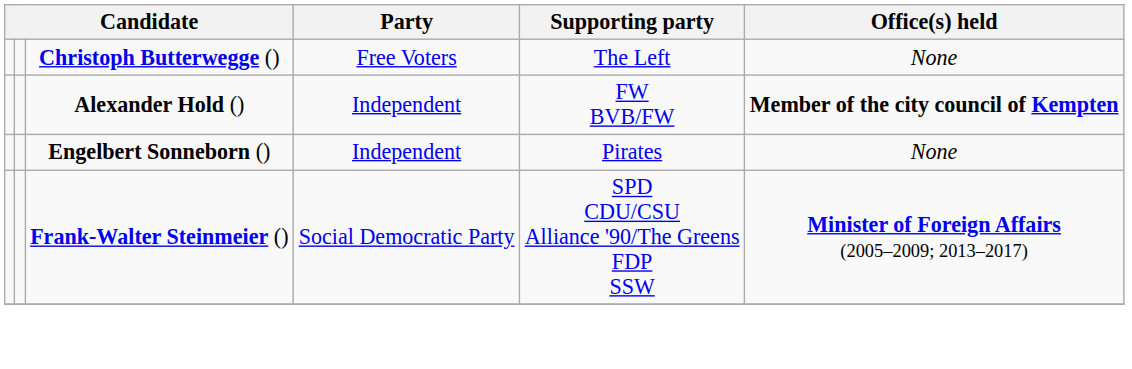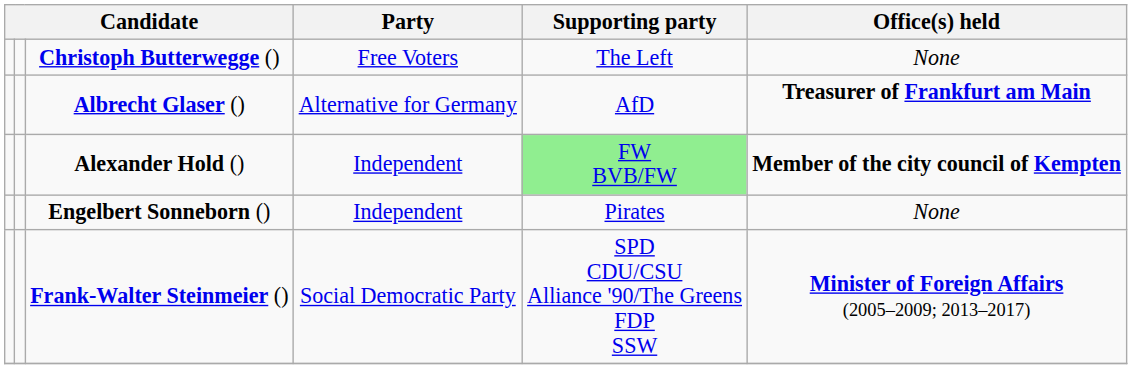+ row: (159, 104)
(632, 104) no background -> (635, 164) lightgreen background
